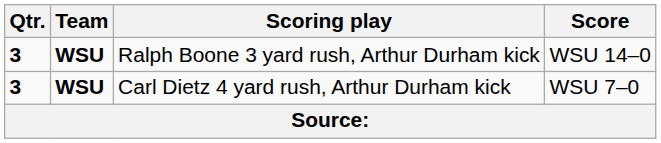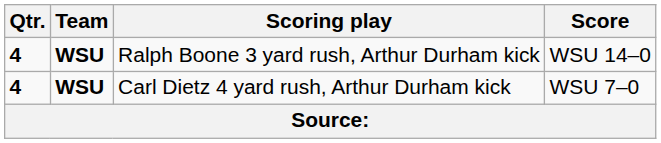(15, 54) 3 -> (15, 54) 4
(15, 87) 3 -> (15, 87) 4
